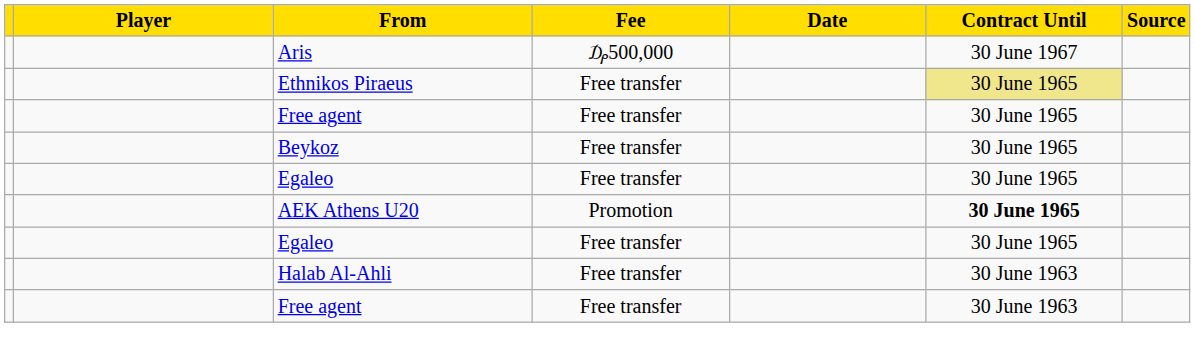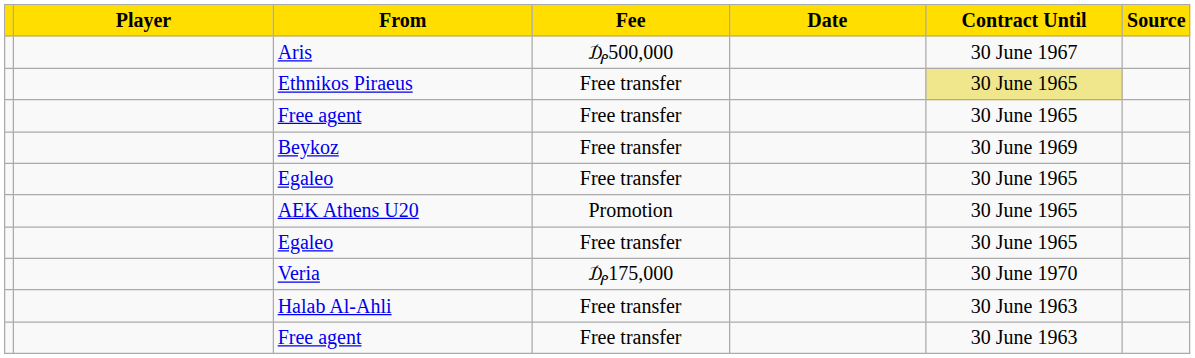(1024, 147) 30 June 1965 -> (1024, 147) 30 June 1969
(1024, 210) bold -> (1024, 210) normal
+ row: (299, 274)
